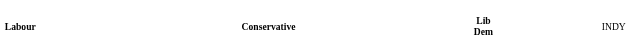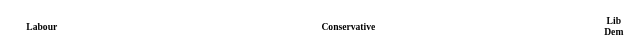- column: (614, 8)
